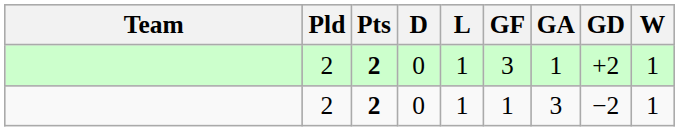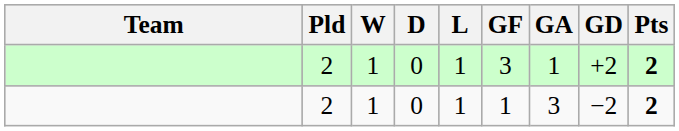columns swapped: (652, 24) <-> (374, 24)
